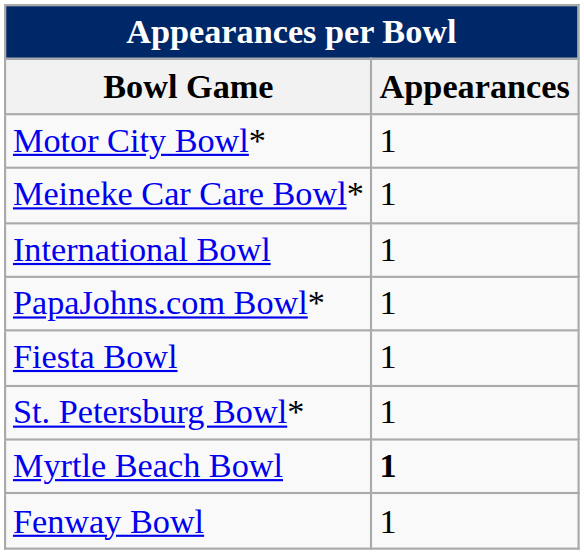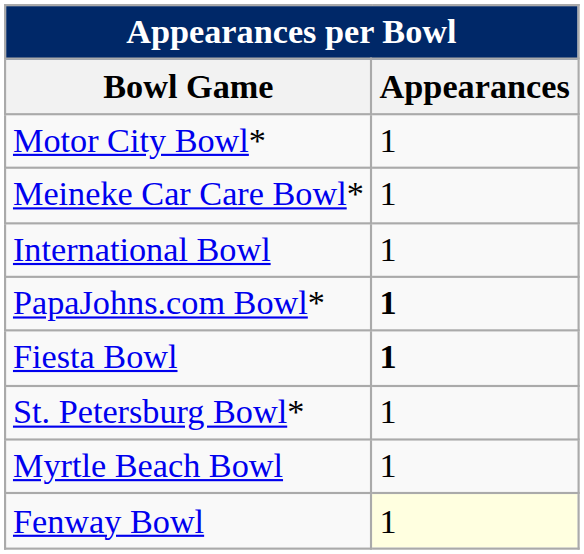(388, 303) normal -> (388, 303) bold
(388, 357) normal -> (388, 357) bold
(388, 466) bold -> (388, 466) normal
(388, 520) no background -> (388, 520) lightyellow background
